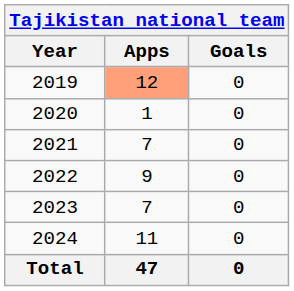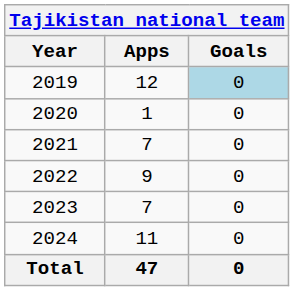(147, 83) lightsalmon background -> (147, 83) no background
(239, 83) no background -> (239, 83) lightblue background
